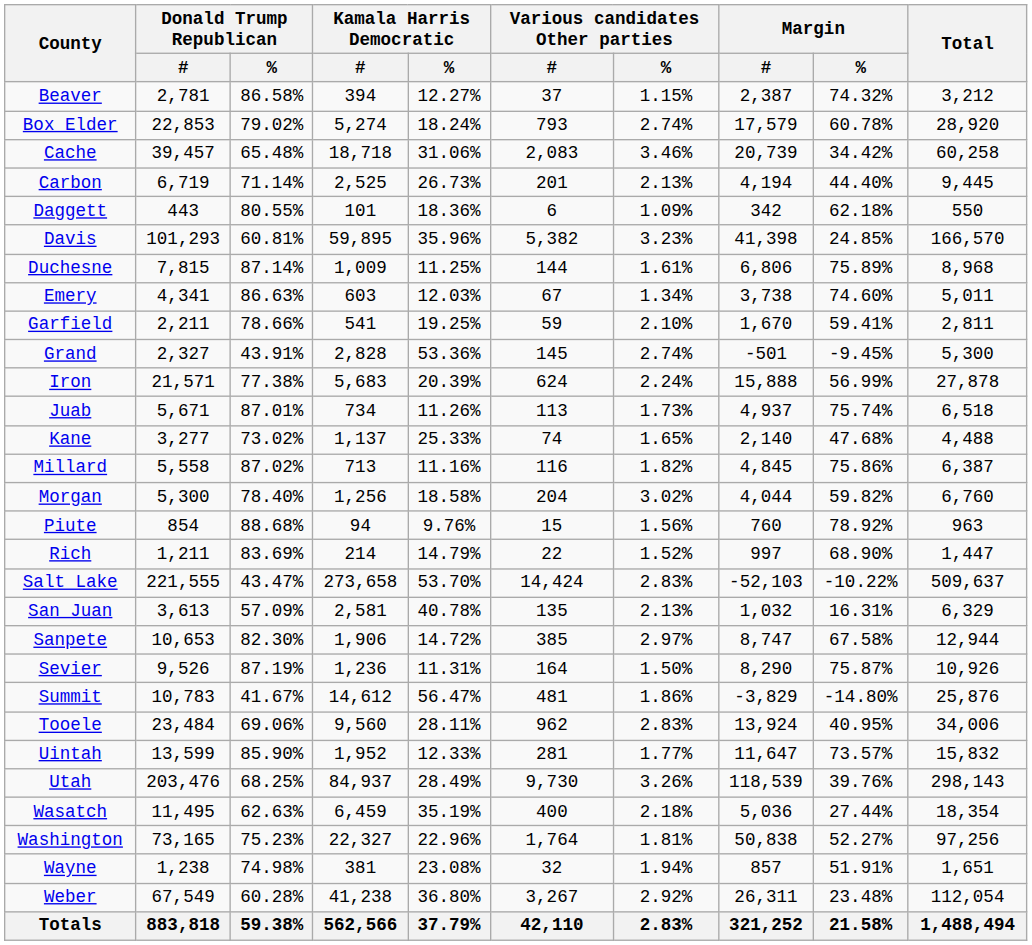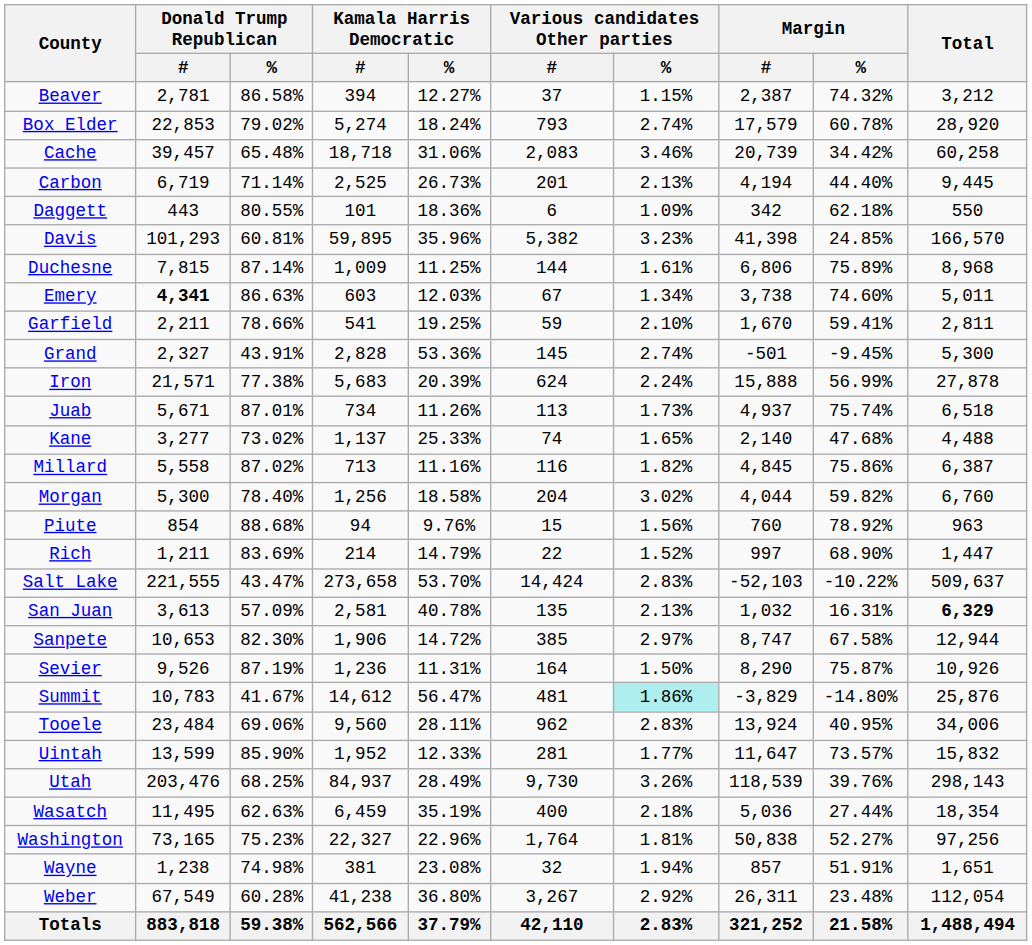(183, 297) normal -> (183, 297) bold
(968, 611) normal -> (968, 611) bold
(666, 697) no background -> (666, 697) paleturquoise background
